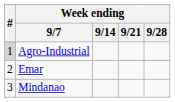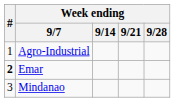(10, 50) lightgrey background -> (10, 50) no background
(10, 69) normal -> (10, 69) bold
